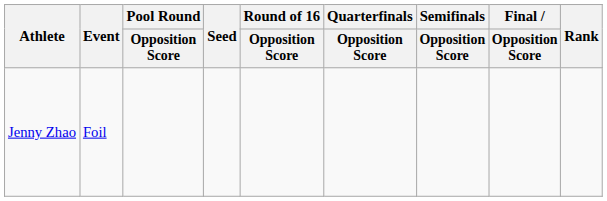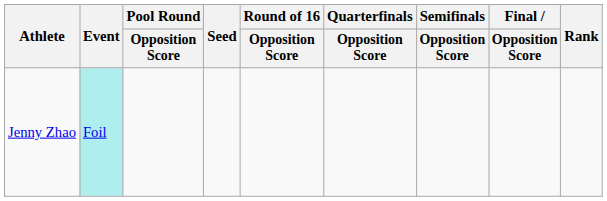(95, 132) no background -> (95, 132) paleturquoise background
